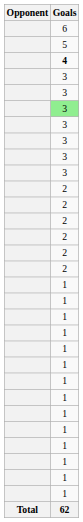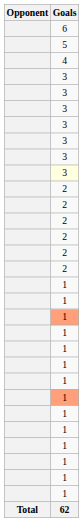(65, 60) bold -> (65, 60) normal
(65, 108) lightgreen background -> (65, 108) no background
(65, 173) no background -> (65, 173) lightyellow background
(65, 317) no background -> (65, 317) lightsalmon background
(65, 397) no background -> (65, 397) lightsalmon background
